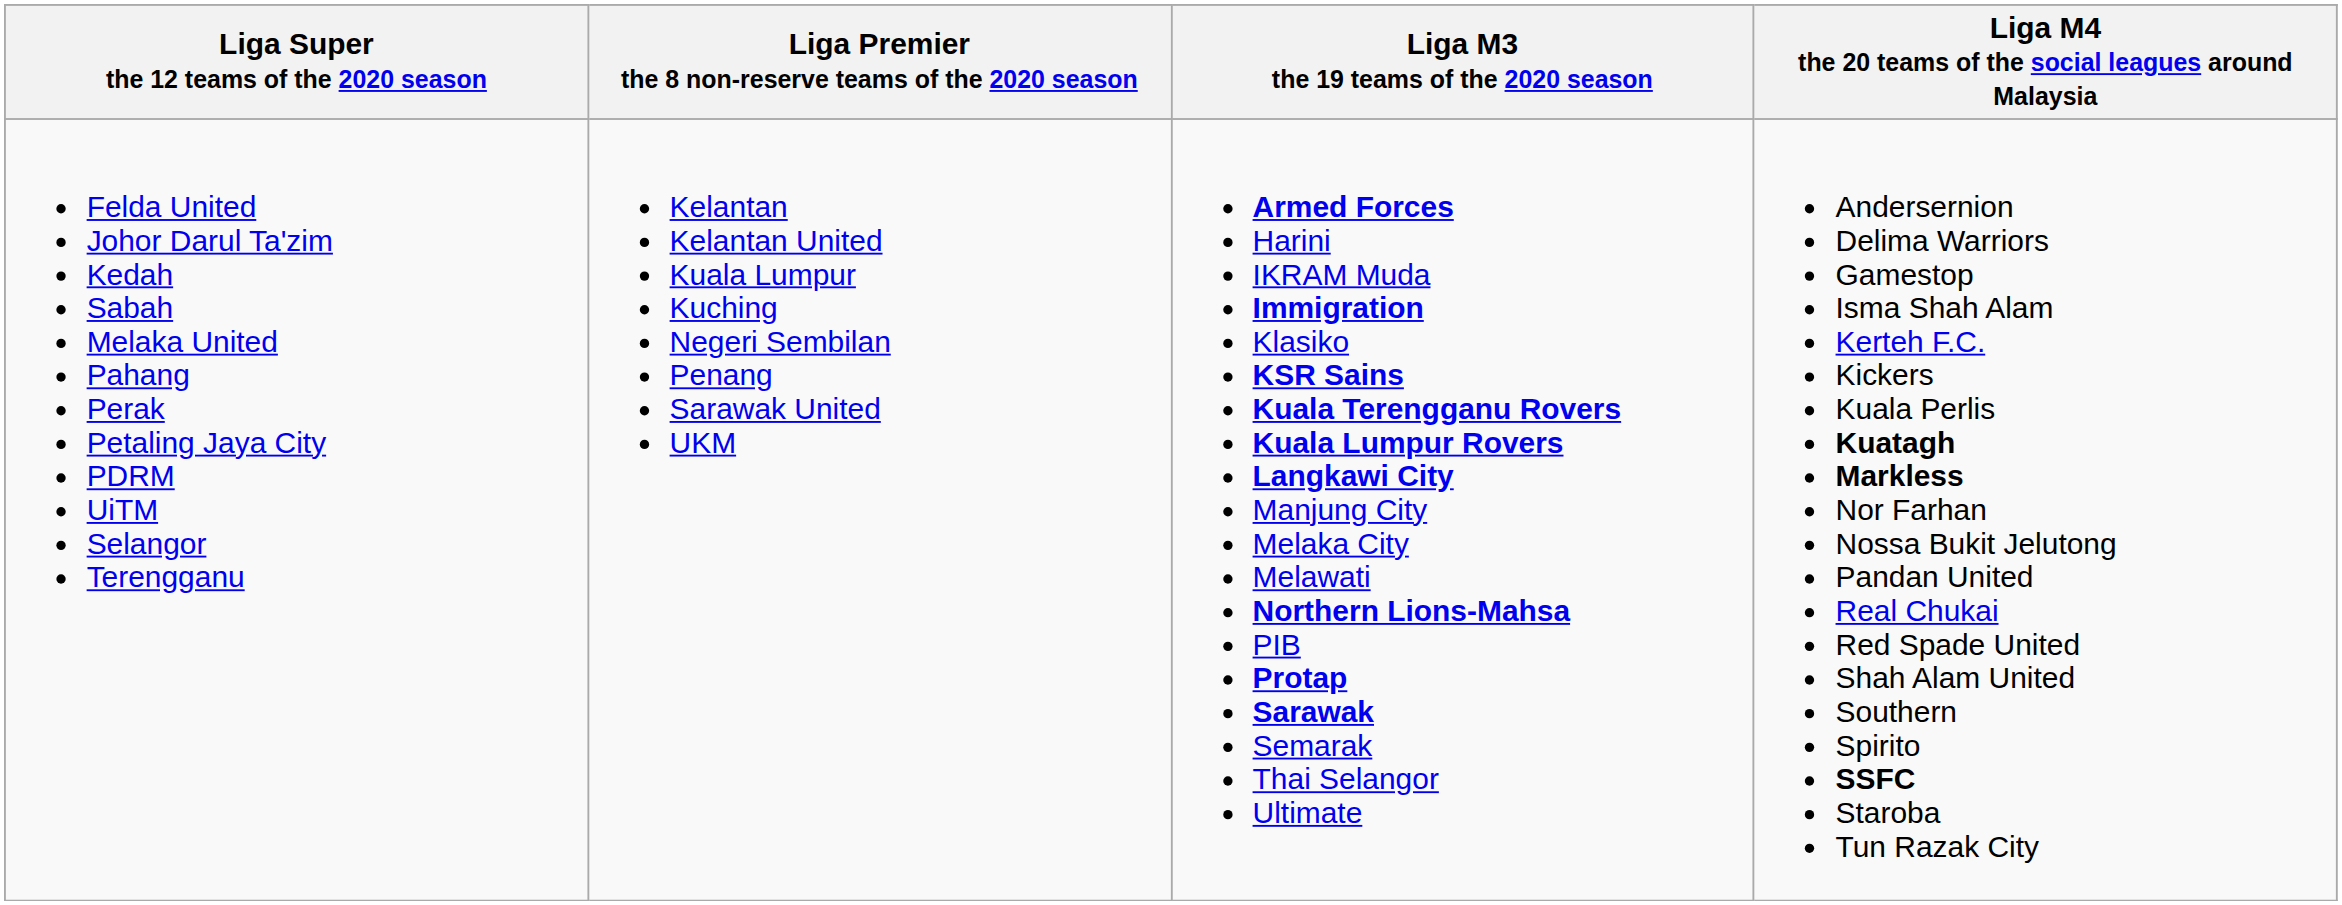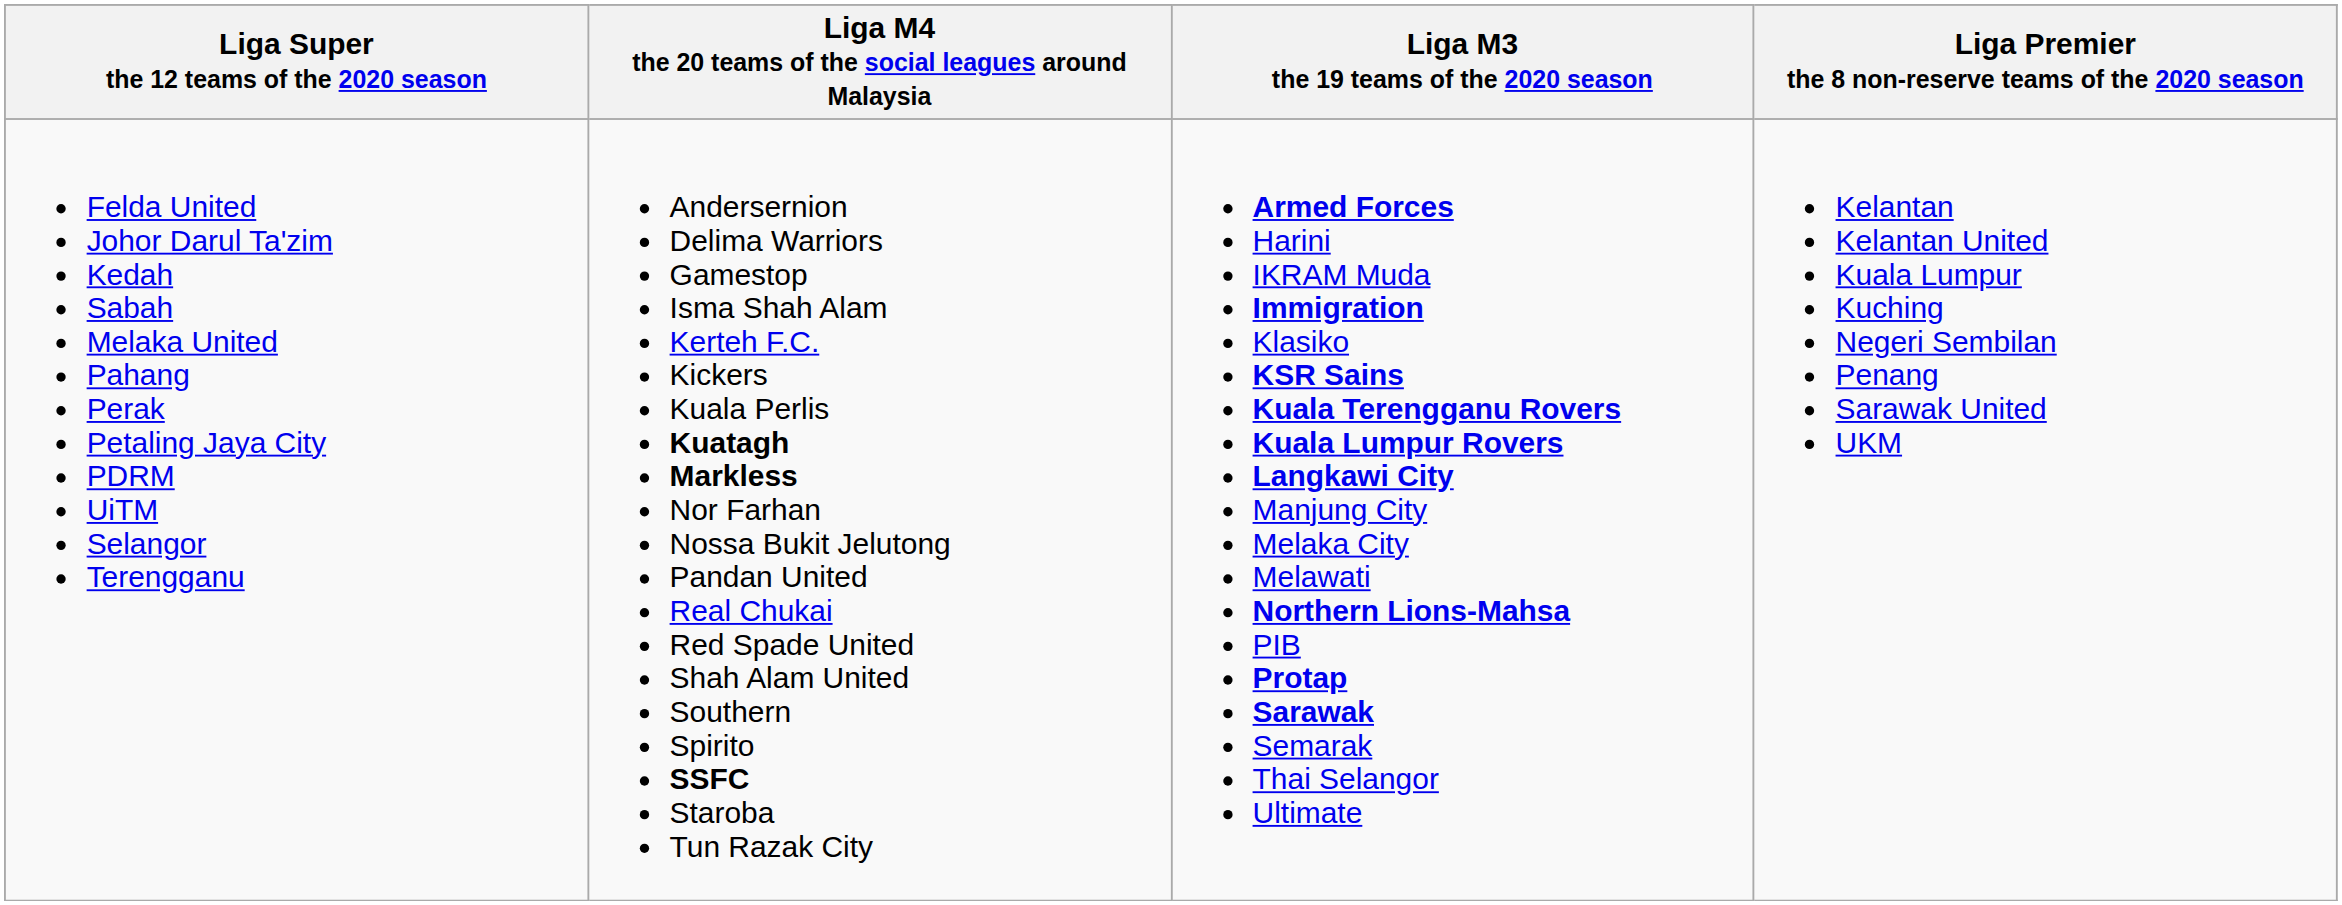columns swapped: (879, 61) <-> (2045, 61)
